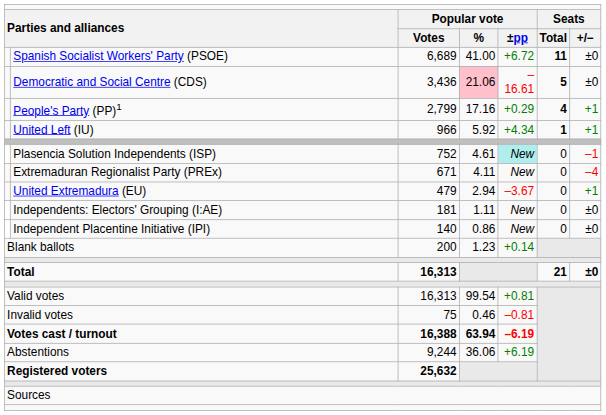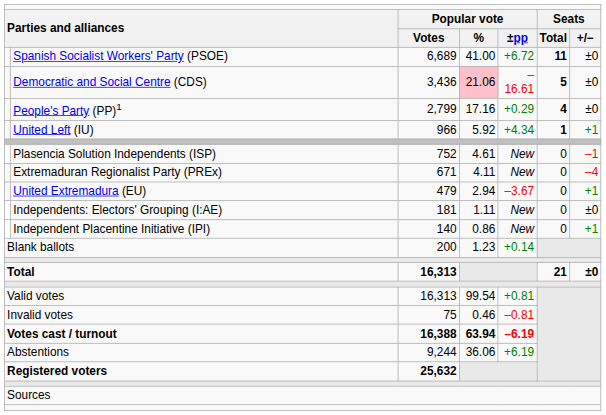(592, 109) +1 -> (592, 109) ±0
(522, 153) paleturquoise background -> (522, 153) no background
(592, 229) ±0 -> (592, 229) +1
